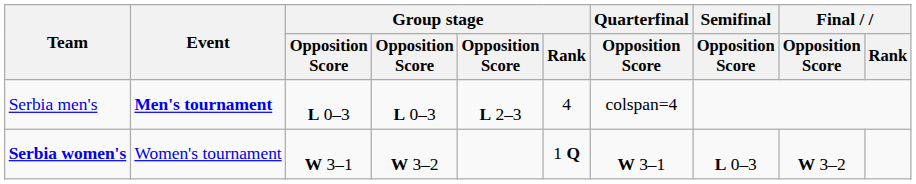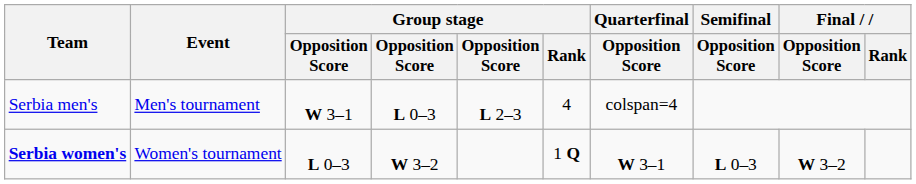(203, 104) bold -> (197, 104) normal
(329, 115) L 0–3 -> (329, 115) W 3–1
(329, 164) W 3–1 -> (329, 164) L 0–3
